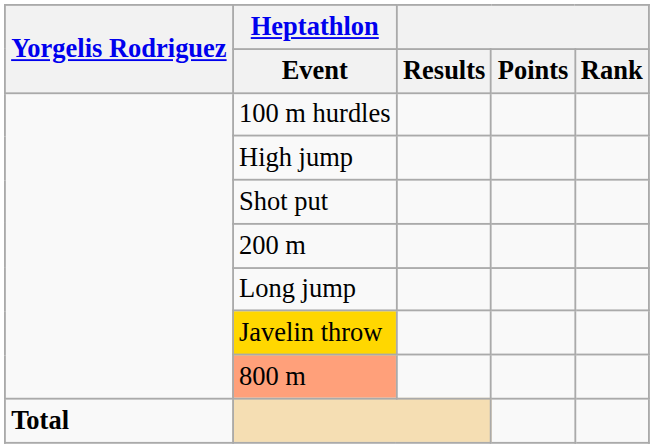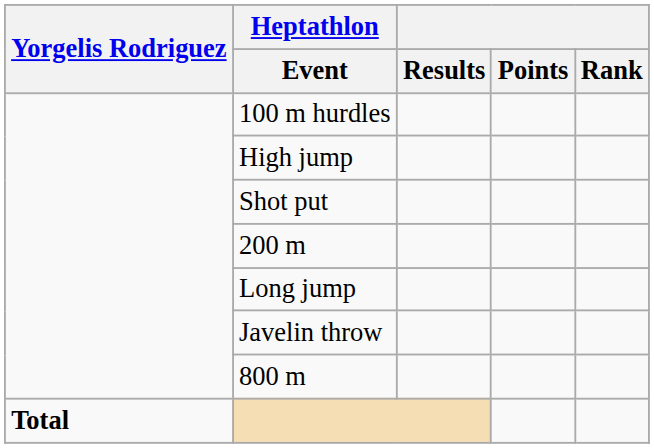(311, 332) gold background -> (311, 332) no background
(273, 376) lightsalmon background -> (273, 376) no background
